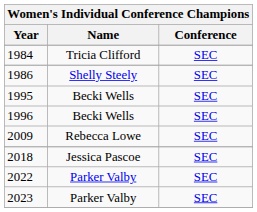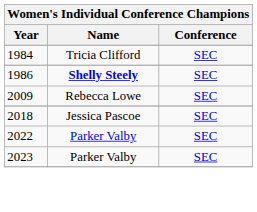(103, 75) normal -> (103, 75) bold
- row: (20, 95)
- row: (20, 116)
